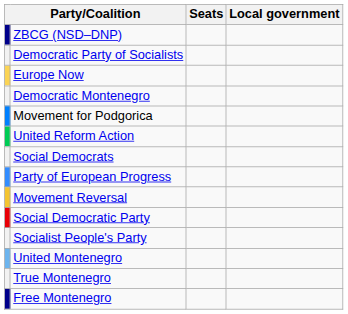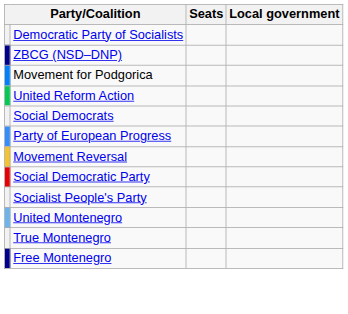rows swapped: (98, 55) <-> (68, 34)
- row: (48, 75)
- row: (82, 95)
